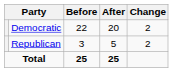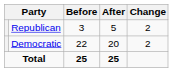rows swapped: (36, 28) <-> (36, 43)
